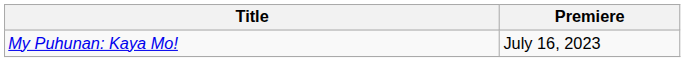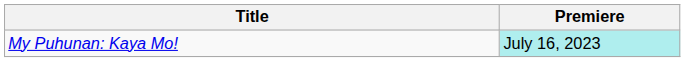(552, 43) no background -> (552, 43) paleturquoise background
